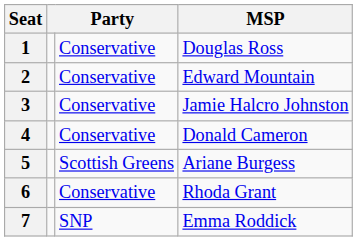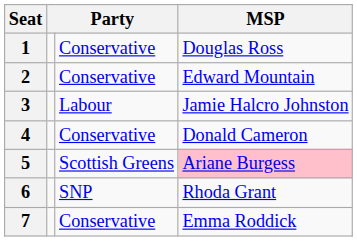(107, 105) Conservative -> (85, 105) Labour
(239, 163) no background -> (239, 163) pink background
(107, 192) Conservative -> (76, 192) SNP
(76, 221) SNP -> (107, 221) Conservative
